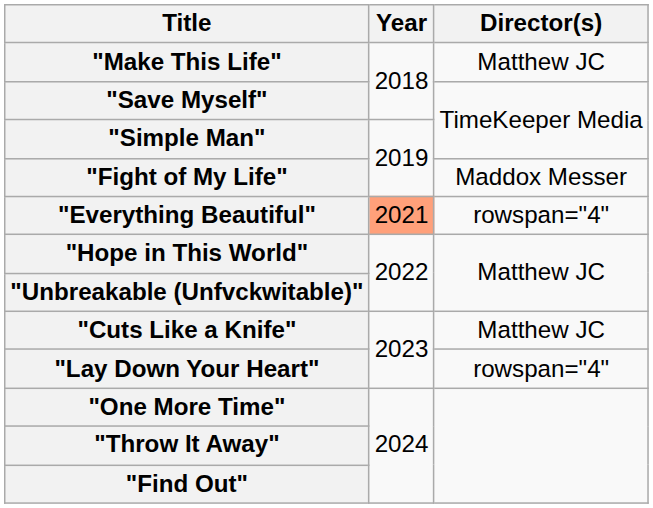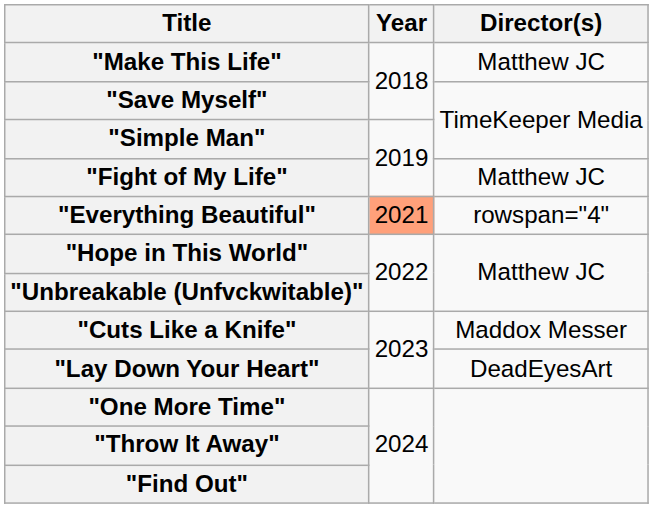(541, 176) Maddox Messer -> (541, 176) Matthew JC
(541, 330) Matthew JC -> (541, 330) Maddox Messer
(541, 368) rowspan="4" -> (541, 368) DeadEyesArt
